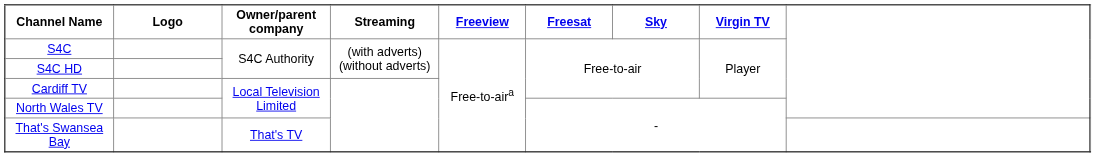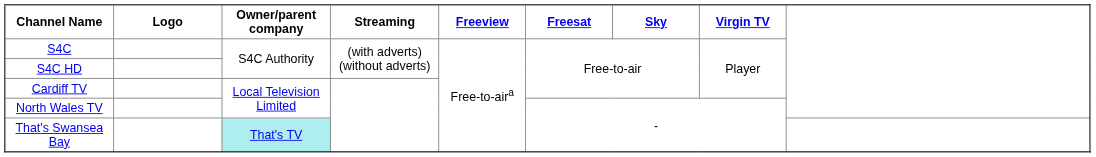(276, 135) no background -> (276, 135) paleturquoise background
